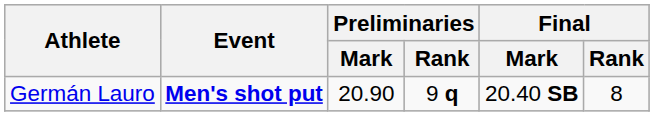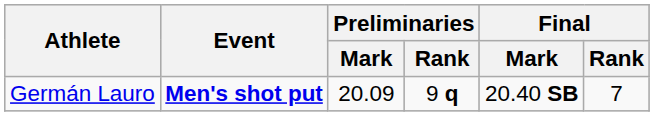(366, 94) 20.90 -> (366, 94) 20.09
(617, 94) 8 -> (617, 94) 7
